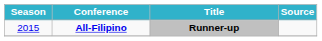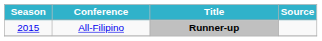(101, 28) bold -> (101, 28) normal
